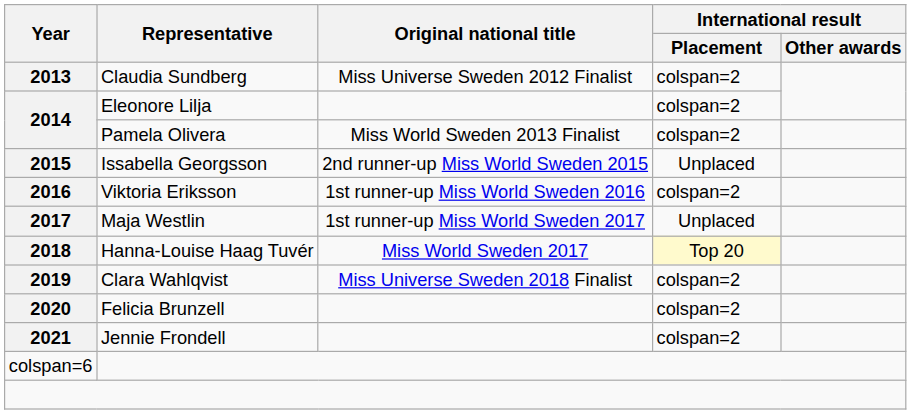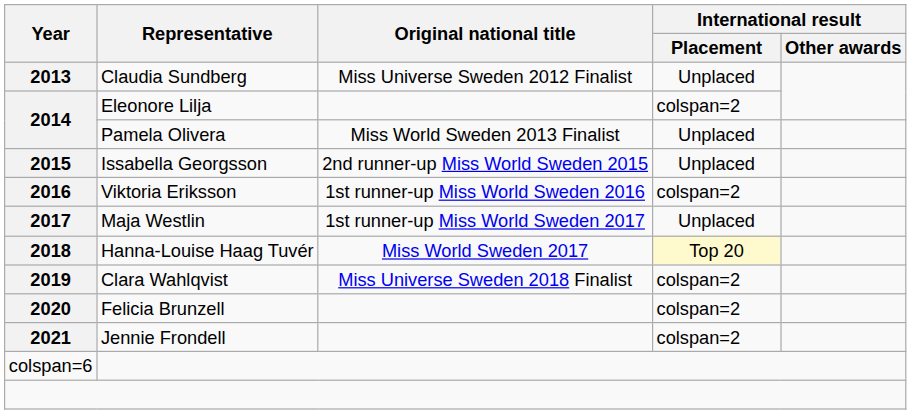(698, 77) colspan=2 -> (717, 77) Unplaced
(698, 135) colspan=2 -> (717, 135) Unplaced
